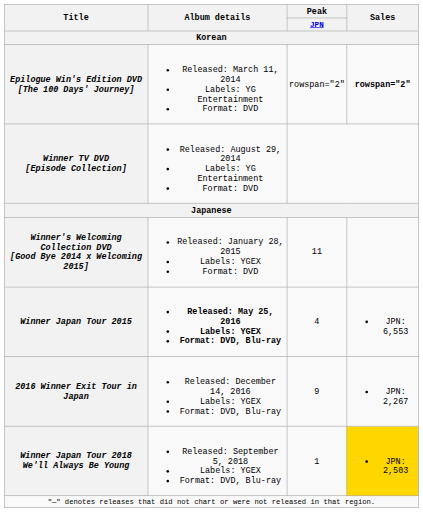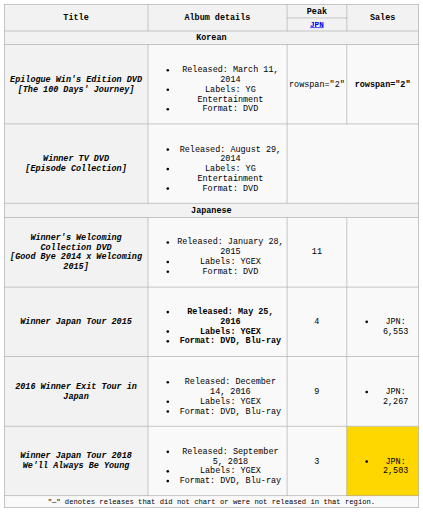(317, 461) 1 -> (317, 461) 3
